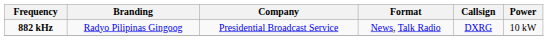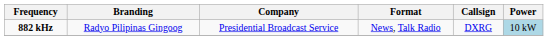(523, 27) no background -> (523, 27) lightblue background
